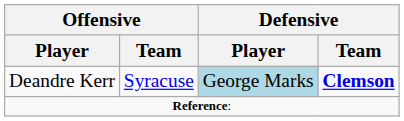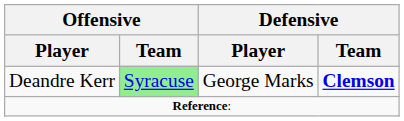(159, 81) no background -> (159, 81) lightgreen background
(258, 81) lightblue background -> (258, 81) no background
